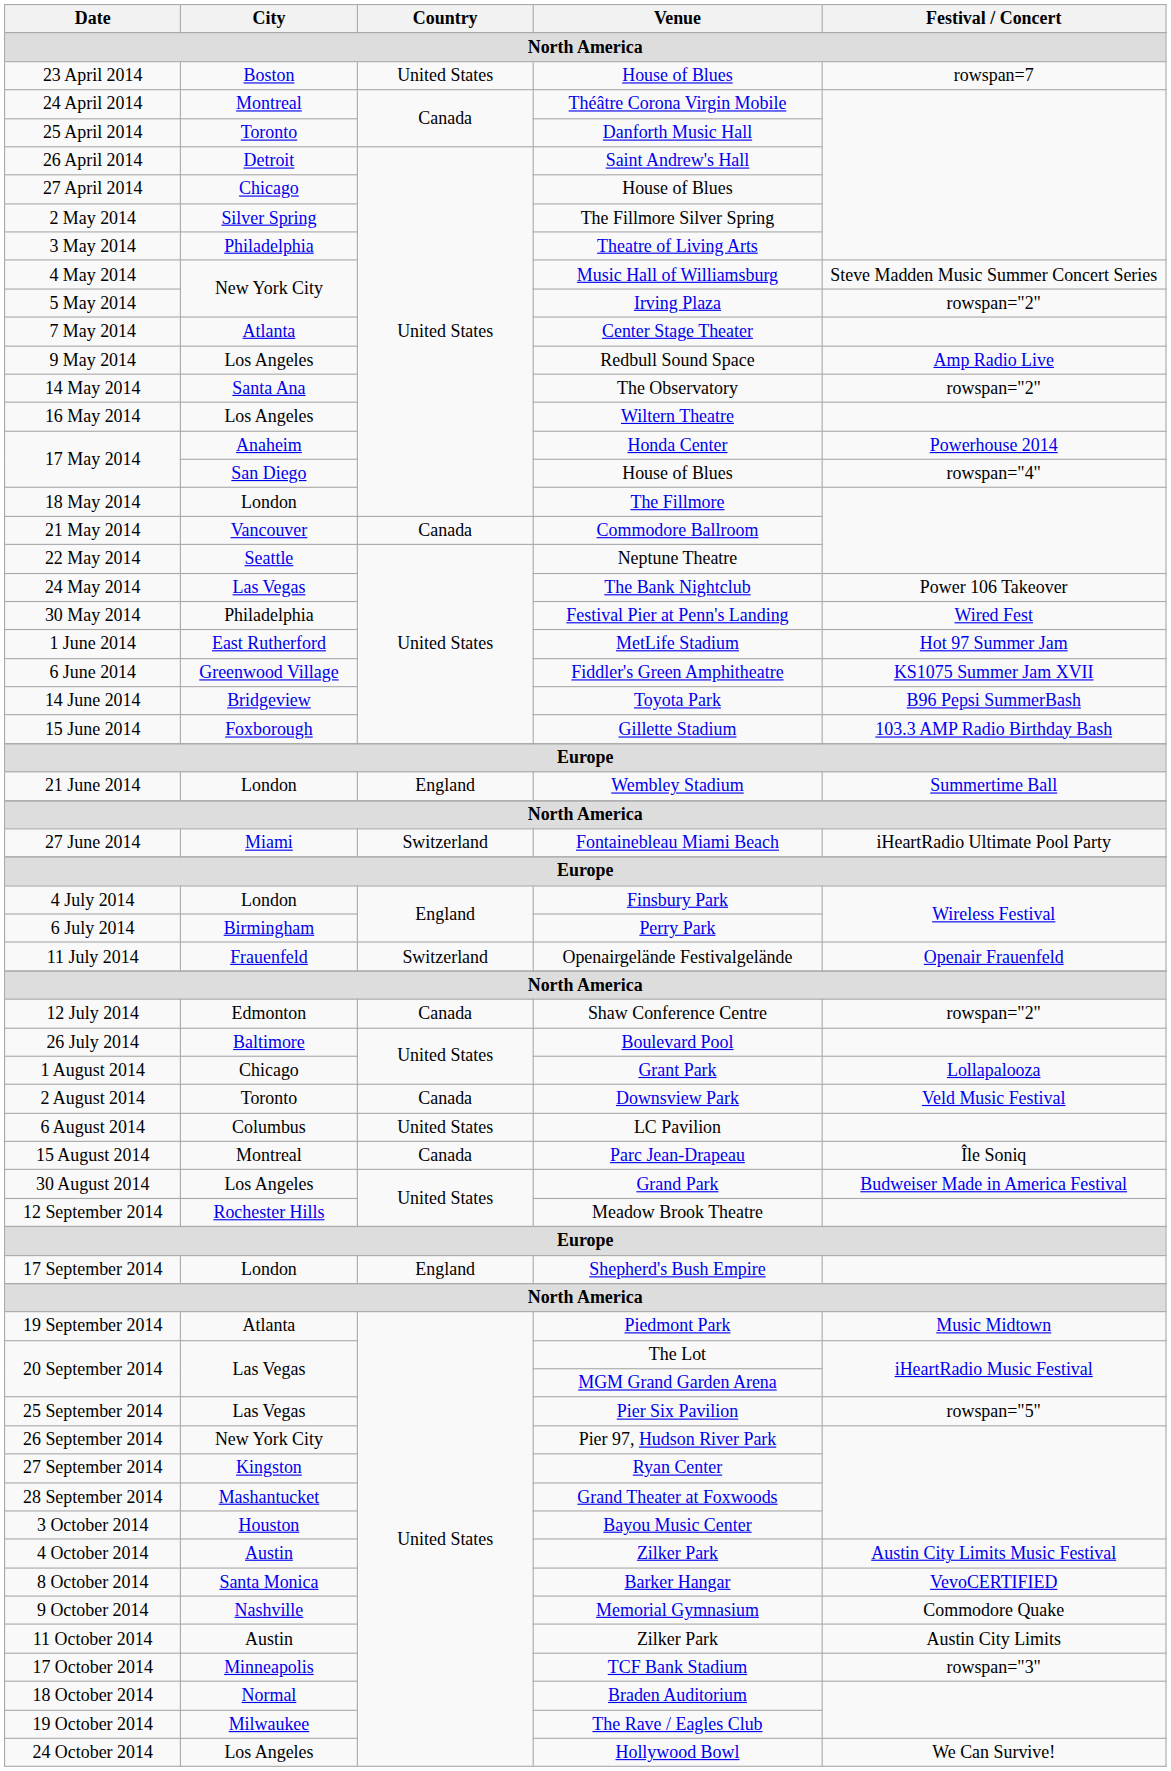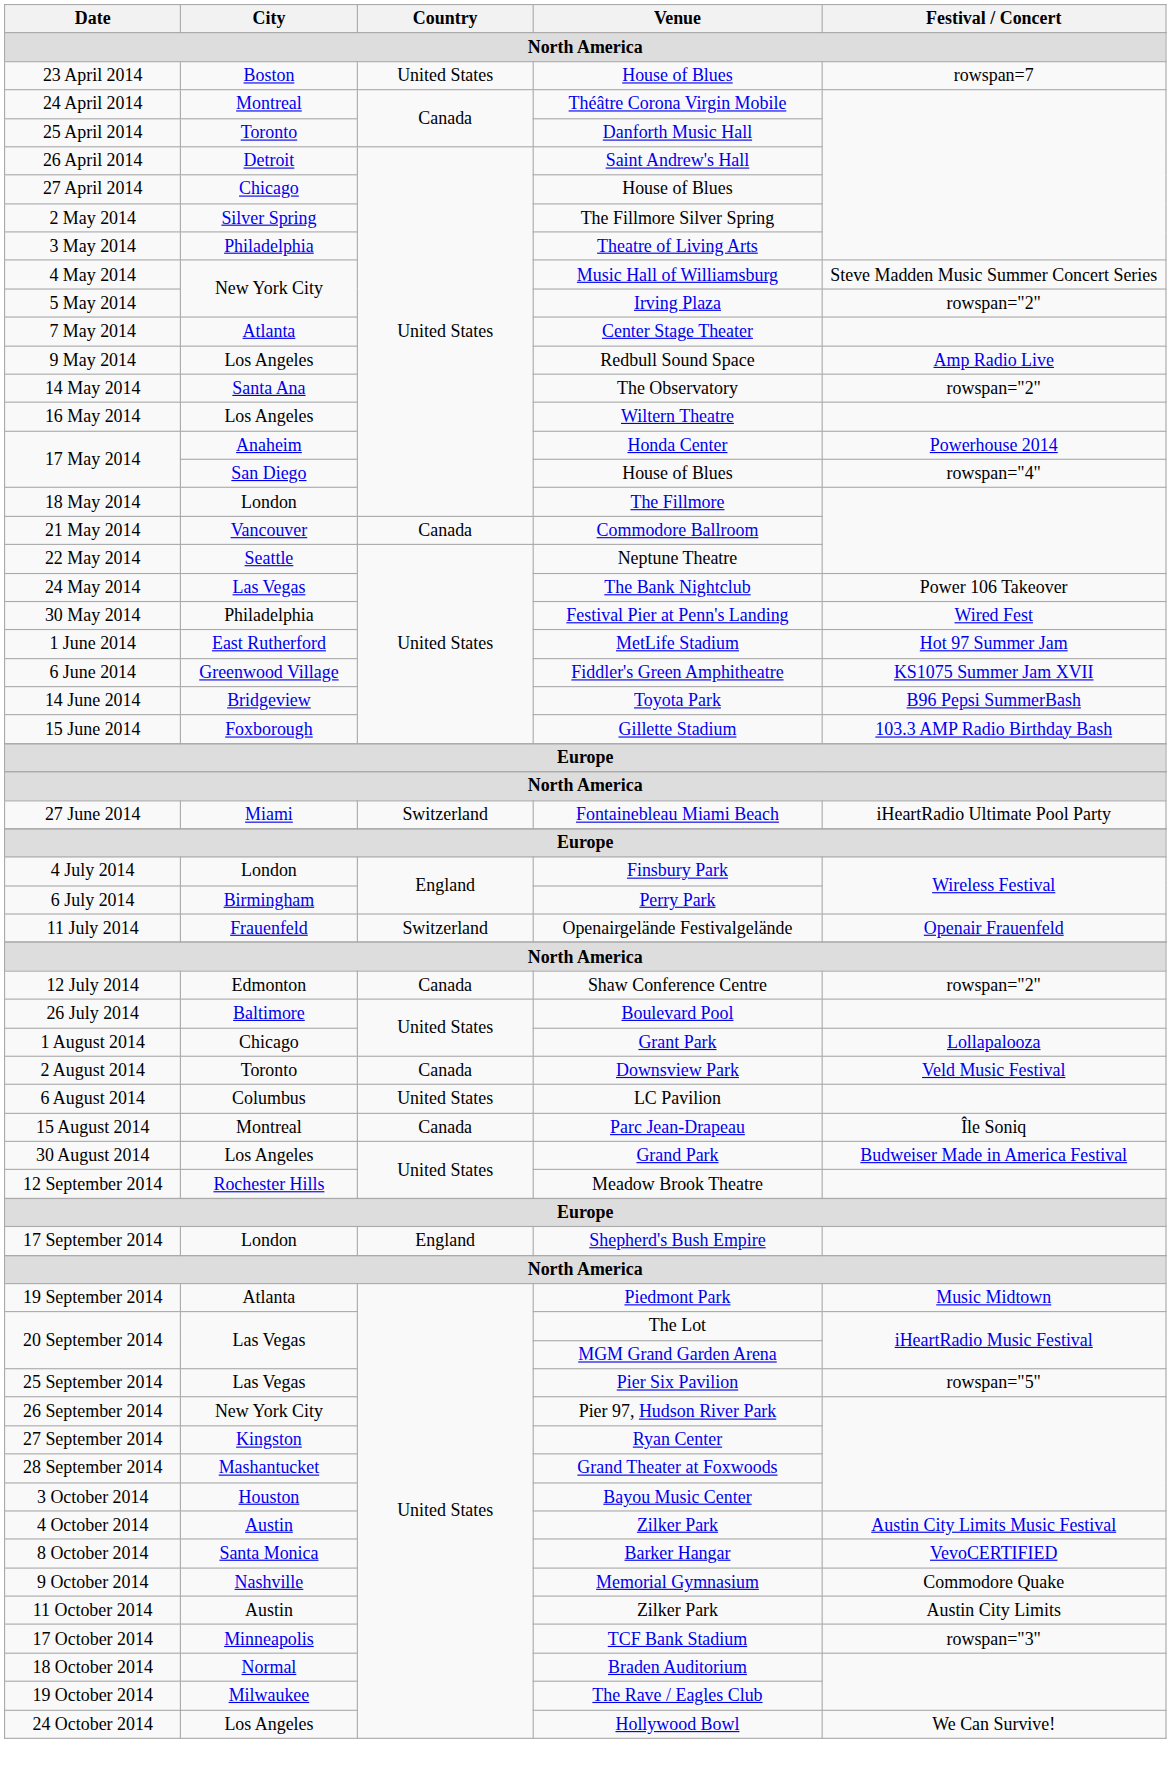- row: (93, 786)
